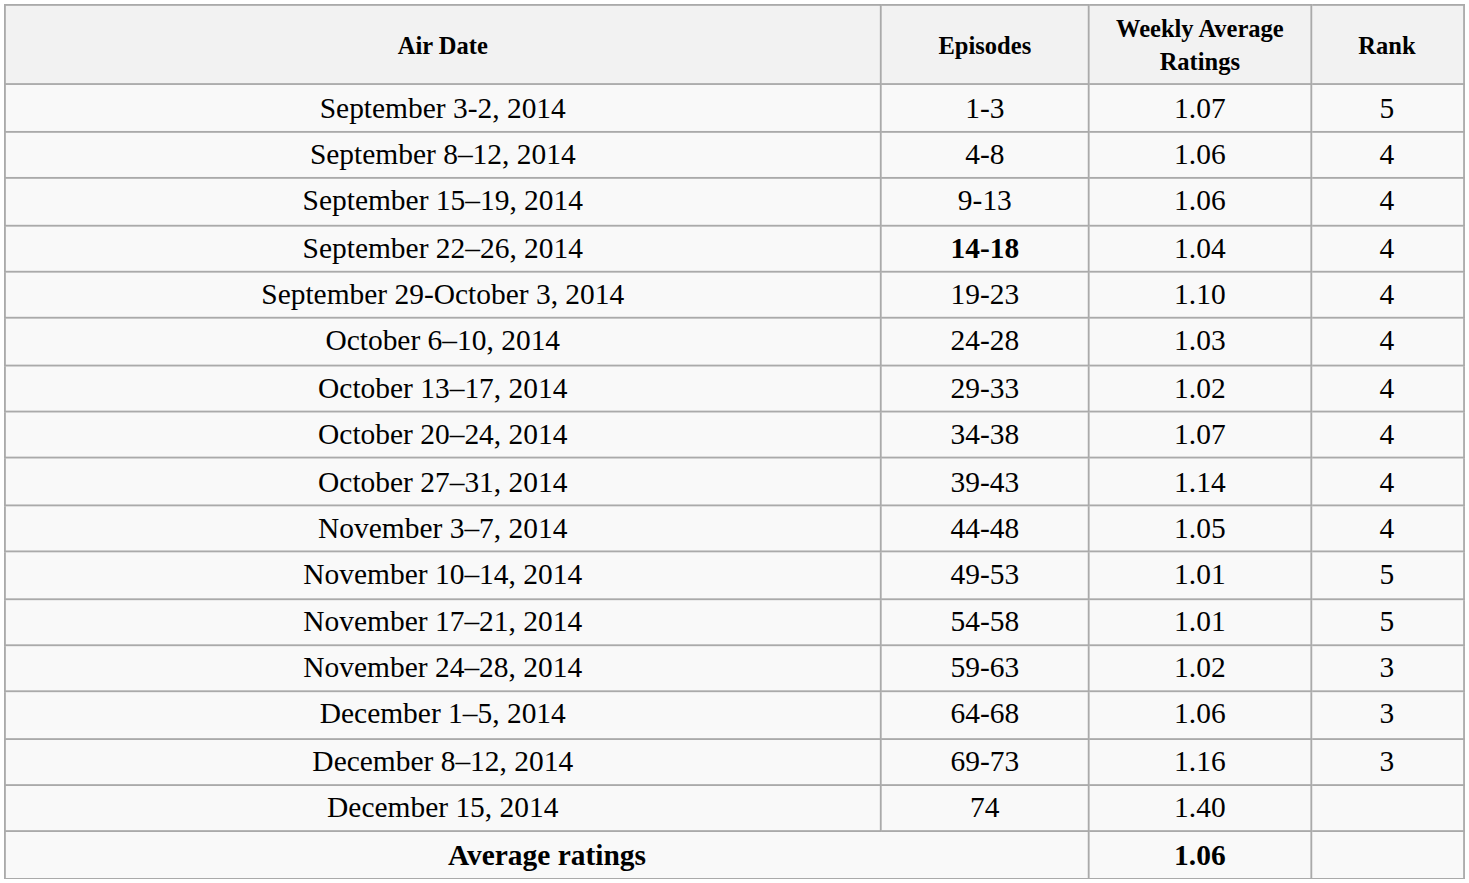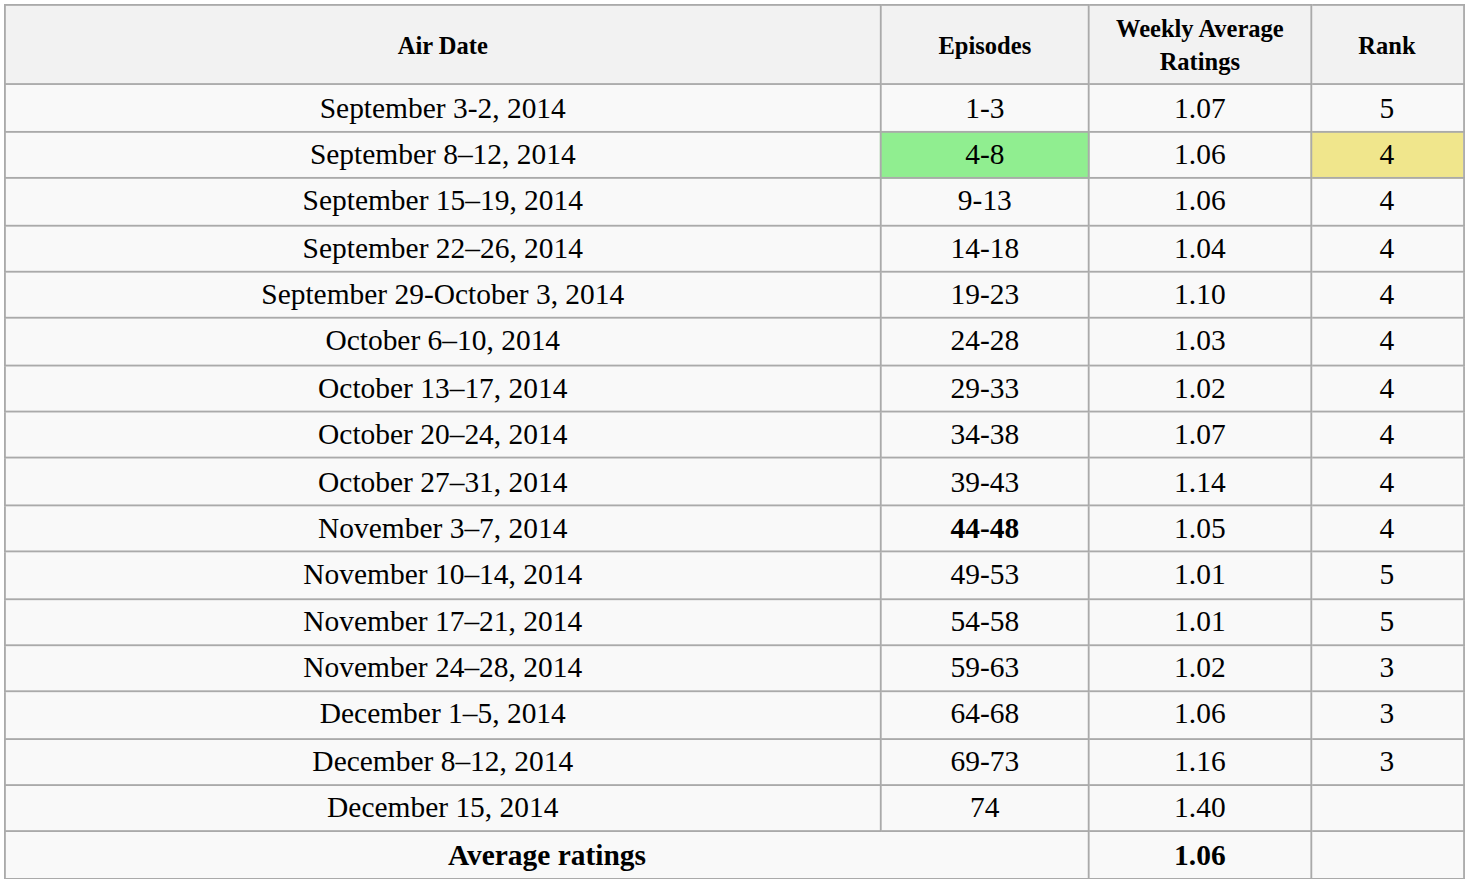(985, 154) no background -> (985, 154) lightgreen background
(1387, 154) no background -> (1387, 154) khaki background
(985, 247) bold -> (985, 247) normal
(985, 527) normal -> (985, 527) bold
